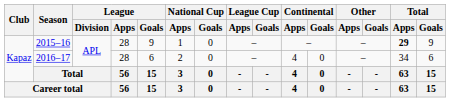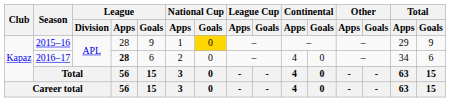(210, 43) no background -> (210, 43) gold background
(404, 43) bold -> (404, 43) normal
(124, 58) normal -> (124, 58) bold
